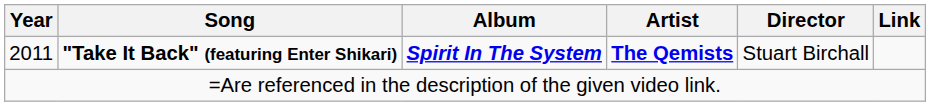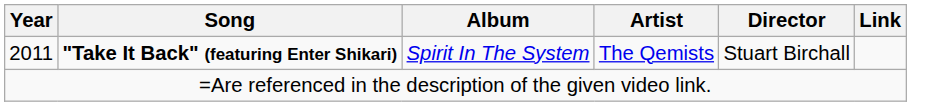(504, 52) bold -> (498, 52) normal
(672, 52) bold -> (656, 52) normal
